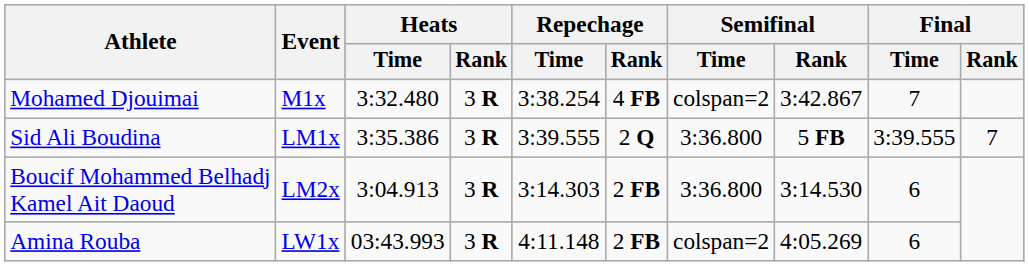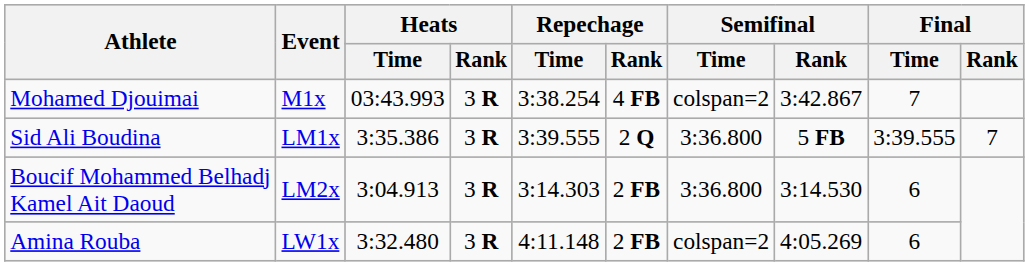(398, 99) 3:32.480 -> (398, 99) 03:43.993
(398, 241) 03:43.993 -> (398, 241) 3:32.480
